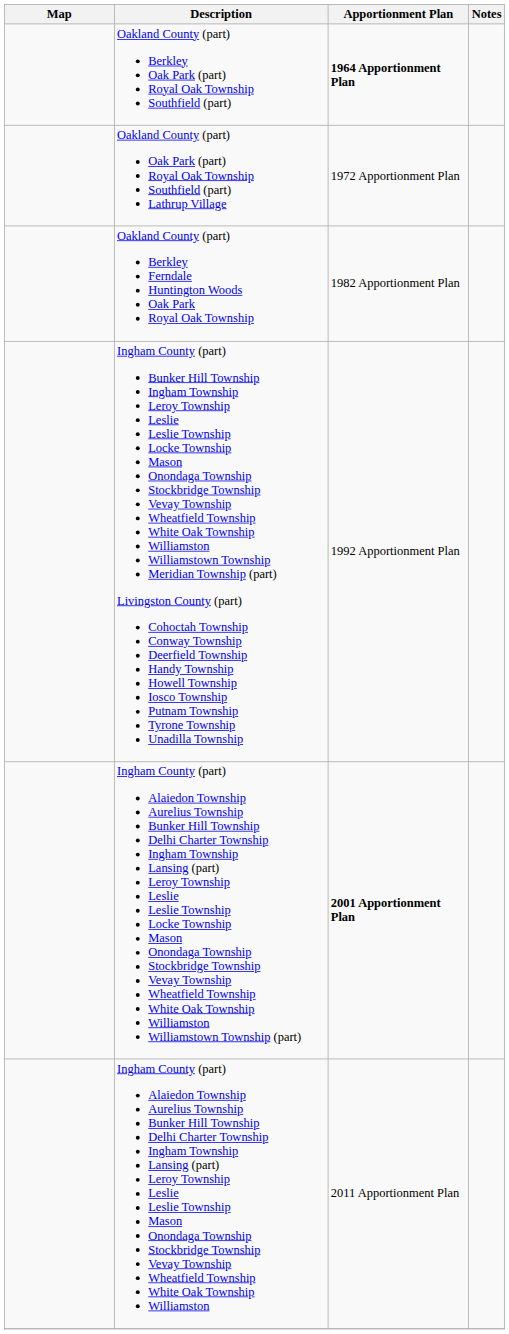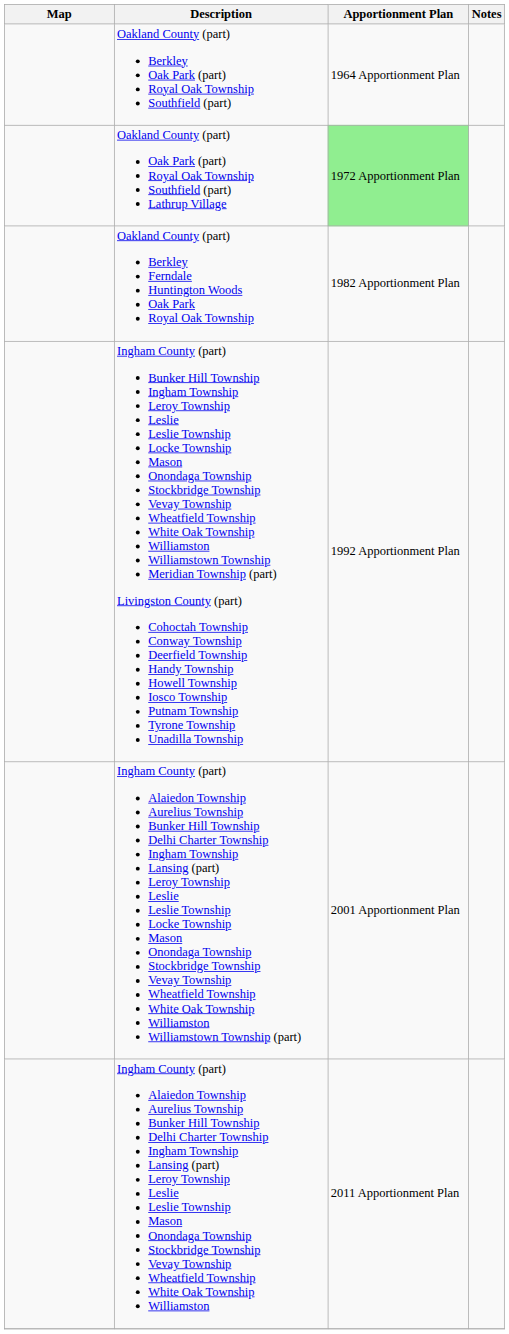(386, 74) bold -> (395, 74) normal
(395, 175) no background -> (395, 175) lightgreen background
(386, 910) bold -> (395, 910) normal
